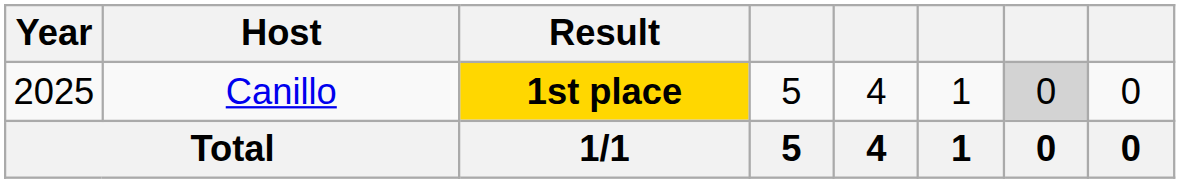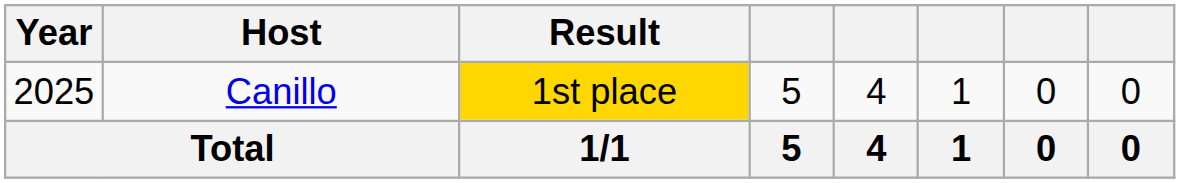(604, 90) bold -> (604, 90) normal
(1046, 90) lightgrey background -> (1046, 90) no background
